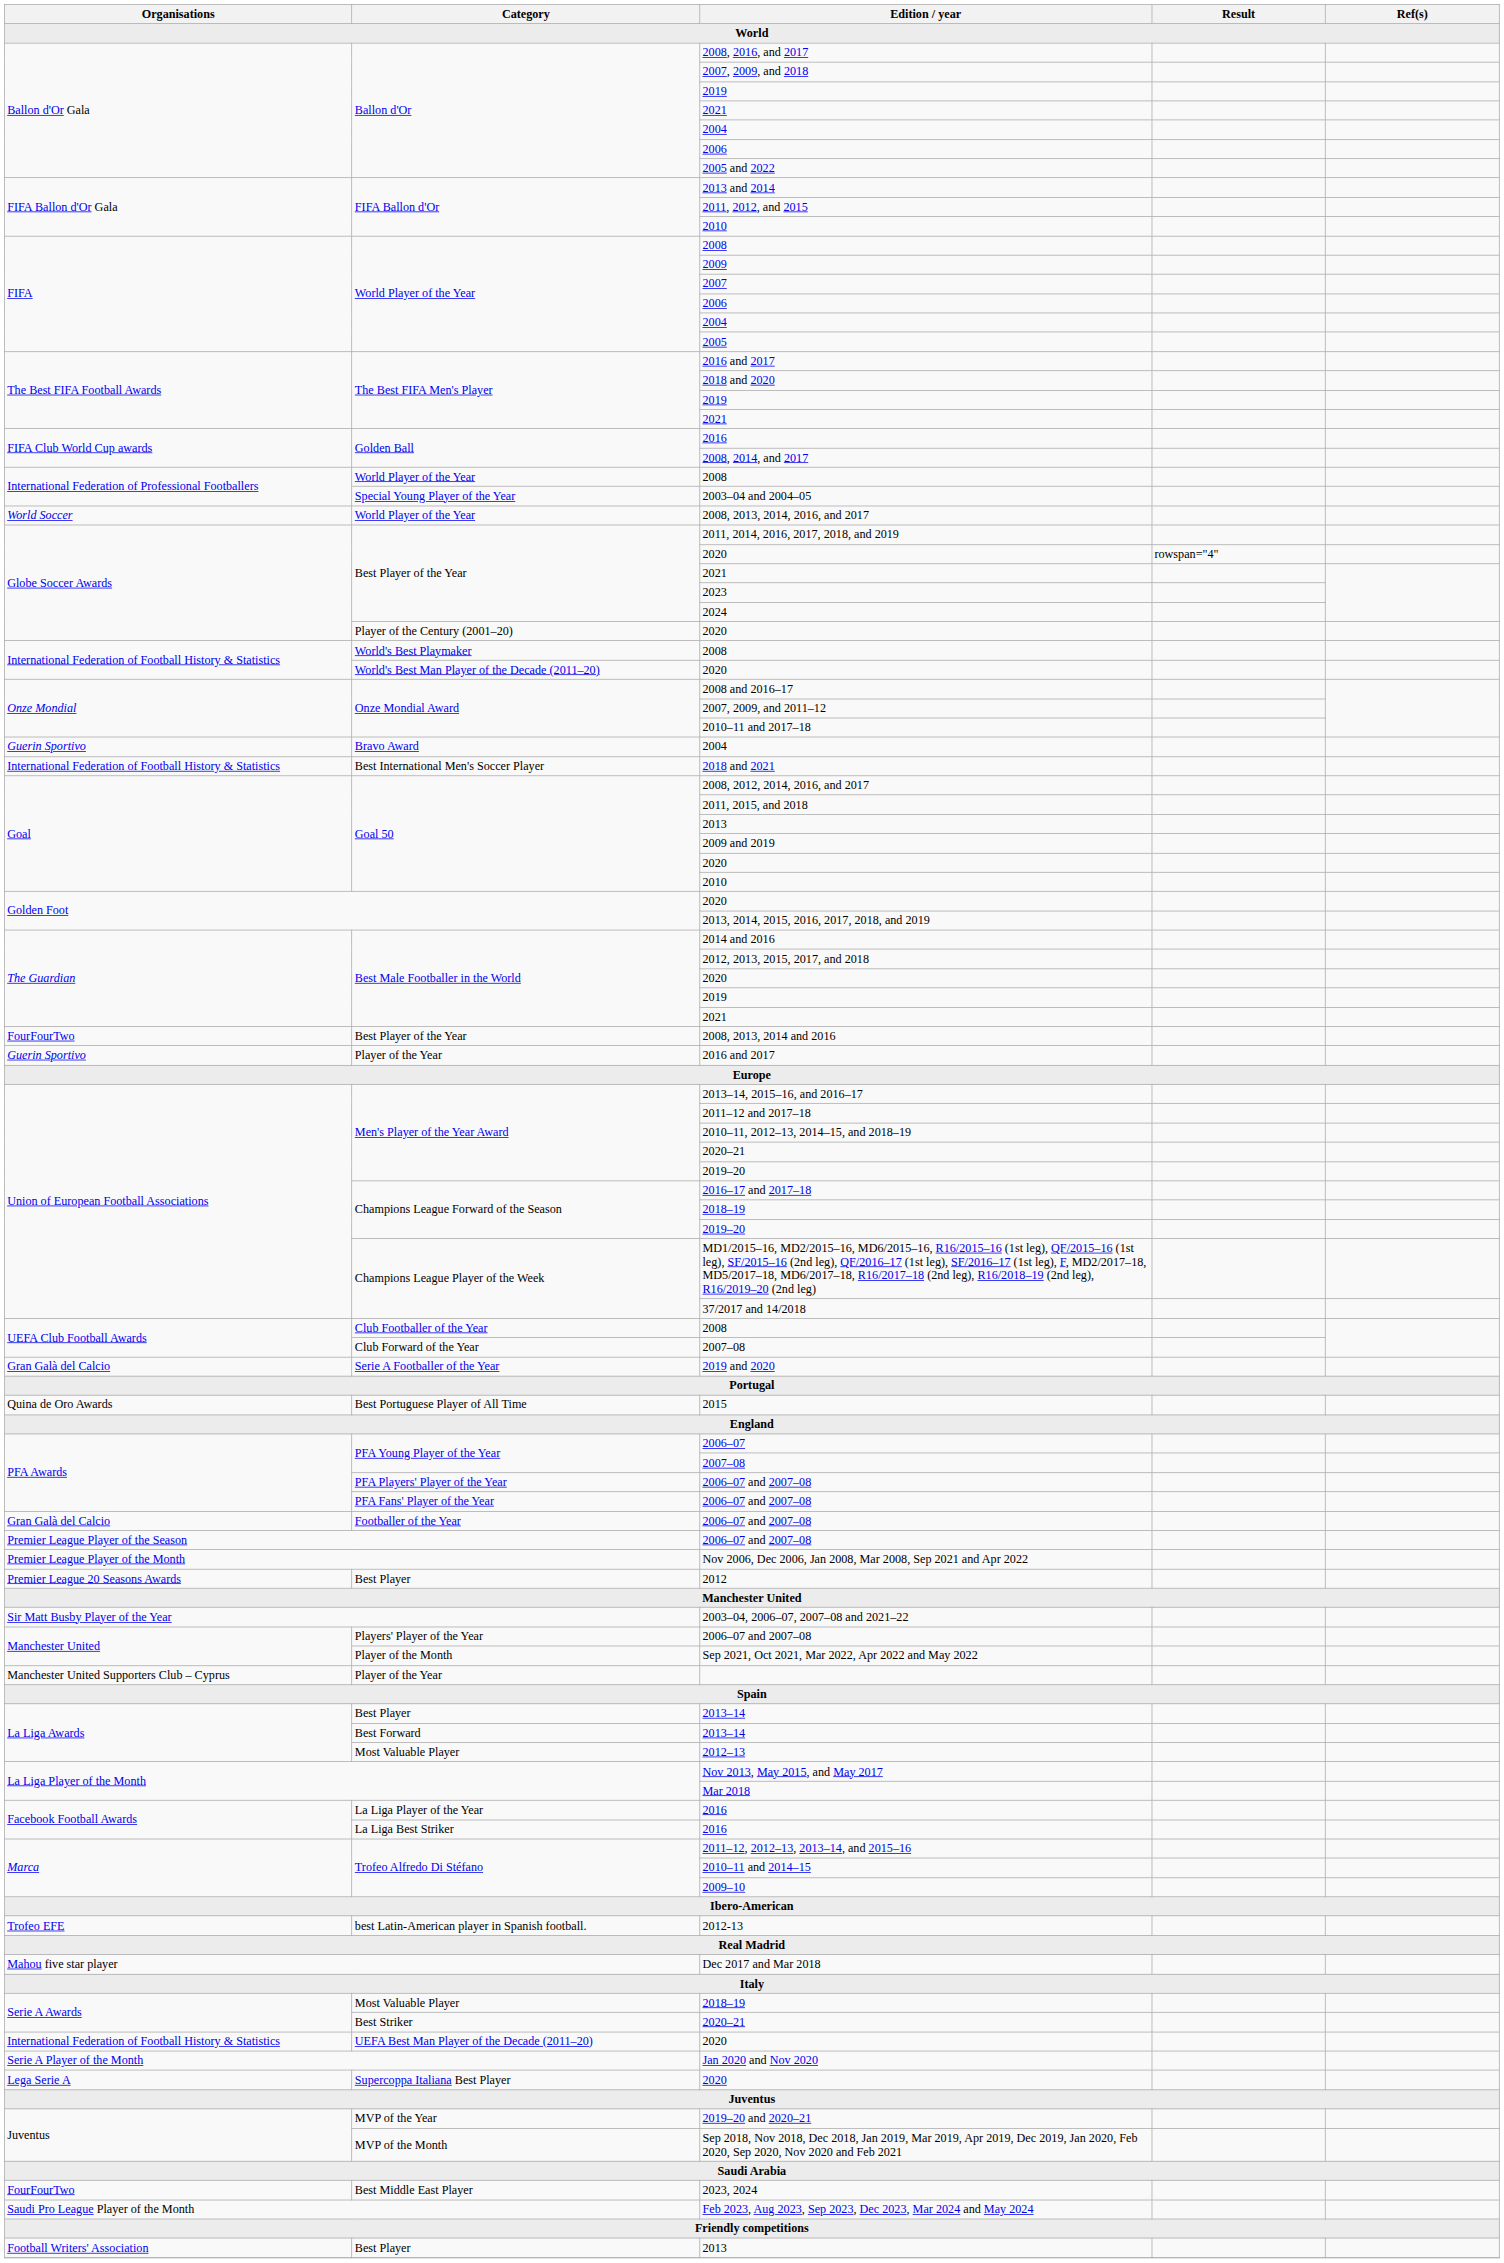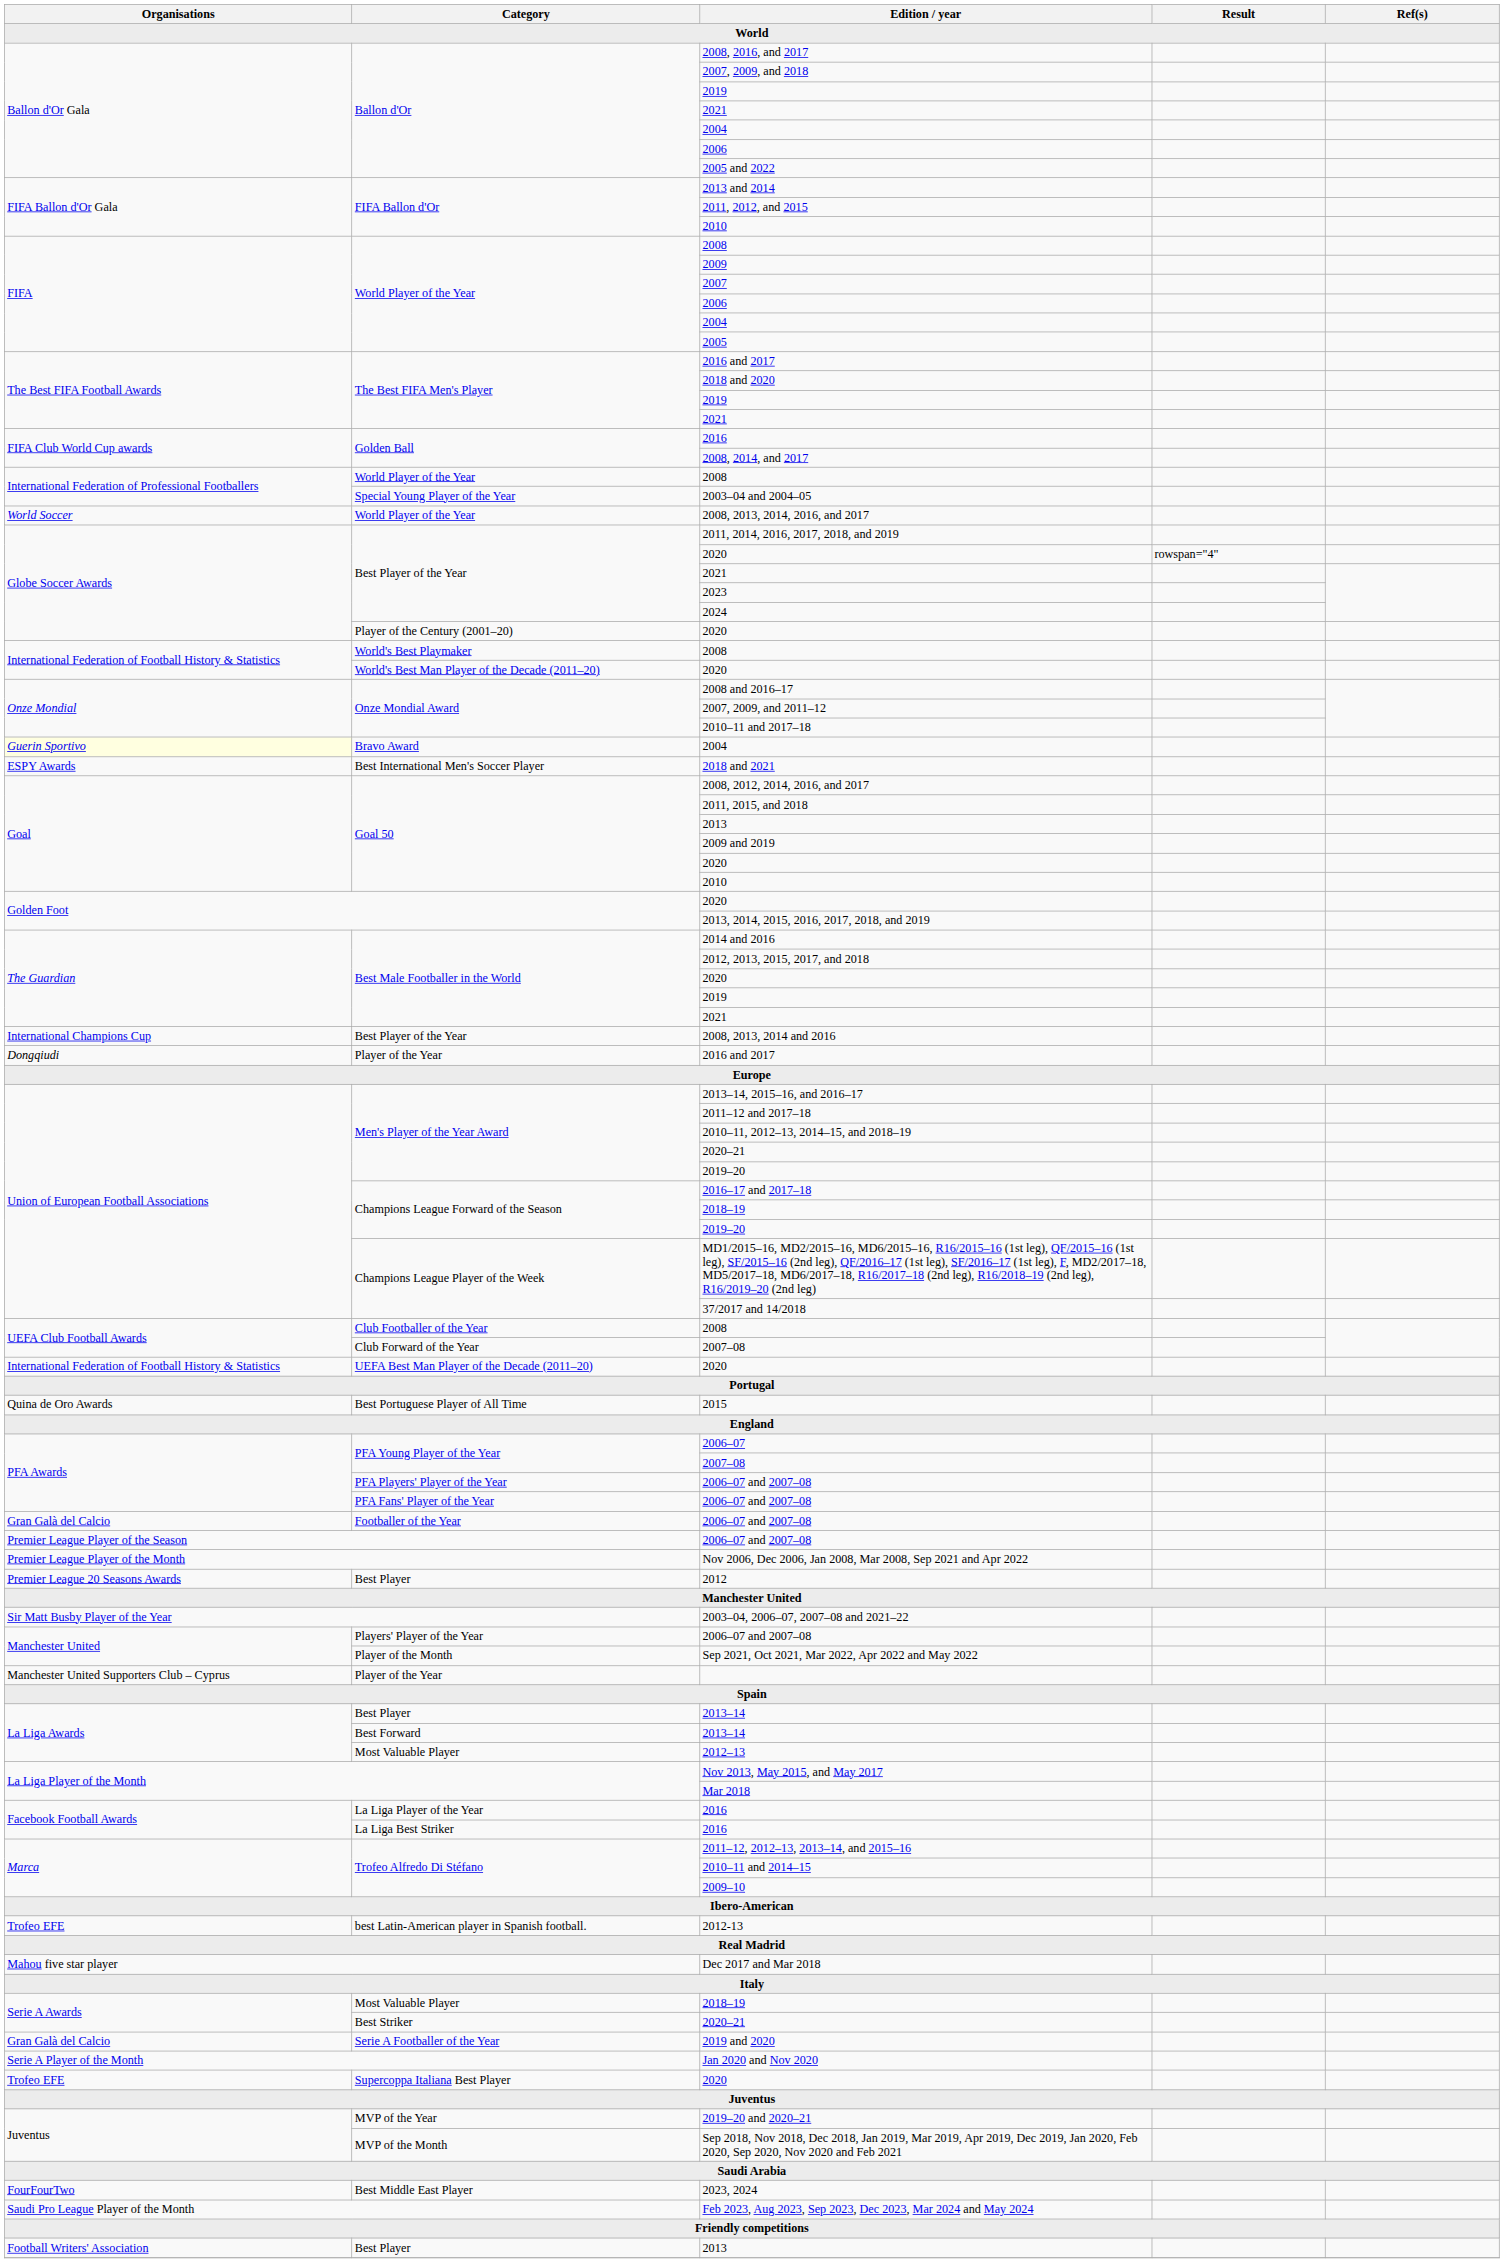(47, 746) no background -> (47, 746) lightyellow background
(144, 766) International Federation of Football History & Statistics -> (41, 766) ESPY Awards
(41, 1036) FourFourTwo -> (79, 1036) International Champions Cup
(47, 1055) Guerin Sportivo -> (33, 1055) Dongqiudi
rows swapped: (474, 2041) <-> (427, 1366)
(39, 2080) Lega Serie A -> (36, 2080) Trofeo EFE
